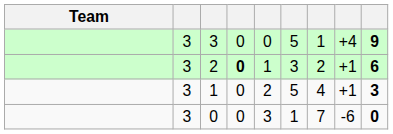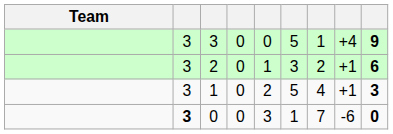(240, 66) bold -> (240, 66) normal
(187, 116) normal -> (187, 116) bold
